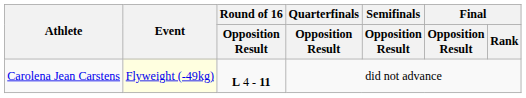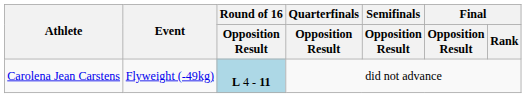(170, 76) lightyellow background -> (170, 76) no background
(251, 83) no background -> (251, 83) lightblue background
